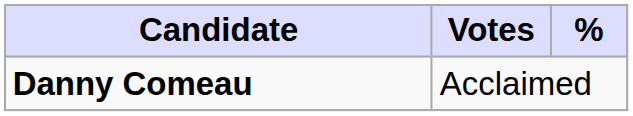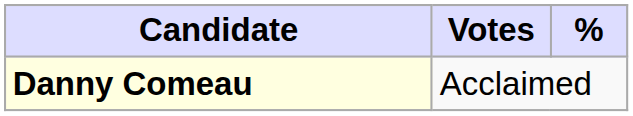(133, 82) no background -> (133, 82) lightyellow background
